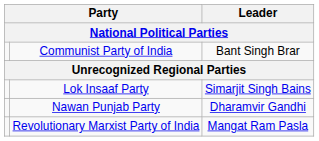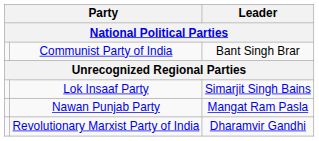(258, 107) Dharamvir Gandhi -> (258, 107) Mangat Ram Pasla
(258, 126) Mangat Ram Pasla -> (258, 126) Dharamvir Gandhi
